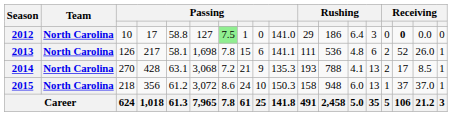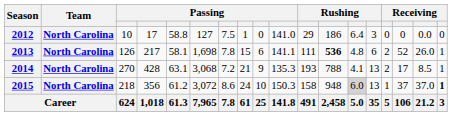(228, 34) lightgreen background -> (228, 34) no background
(403, 34) bold -> (403, 34) normal
(333, 51) normal -> (333, 51) bold
(357, 85) no background -> (357, 85) lightgrey background
(442, 85) normal -> (442, 85) bold
